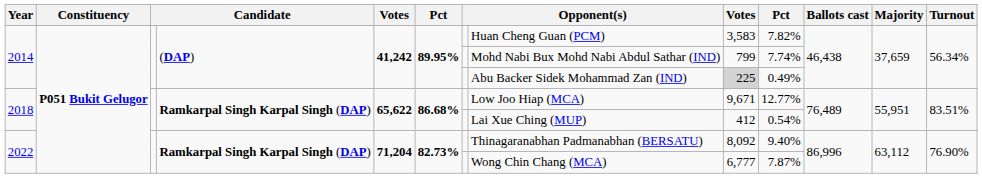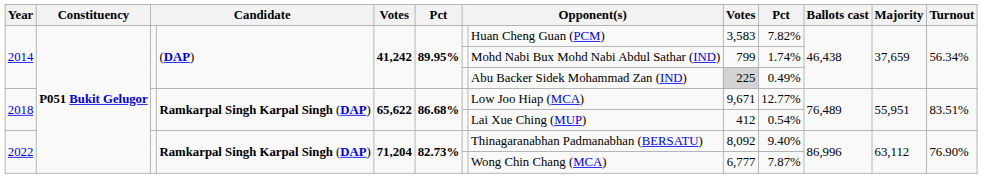(784, 57) 7.74% -> (784, 57) 1.74%
